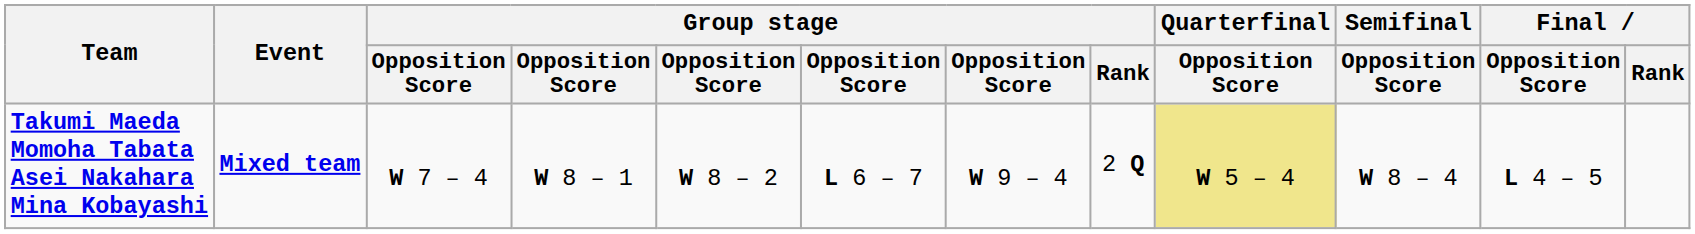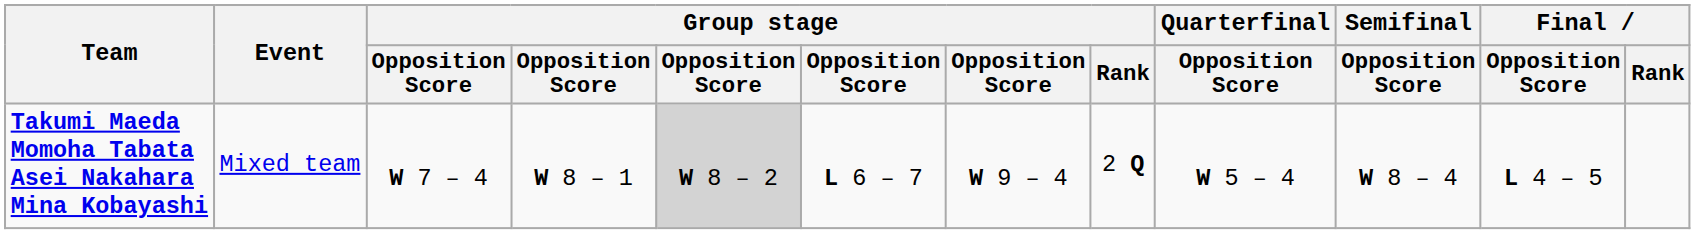(290, 165) bold -> (290, 165) normal
(728, 179) no background -> (728, 179) lightgrey background
(1246, 179) khaki background -> (1246, 179) no background
